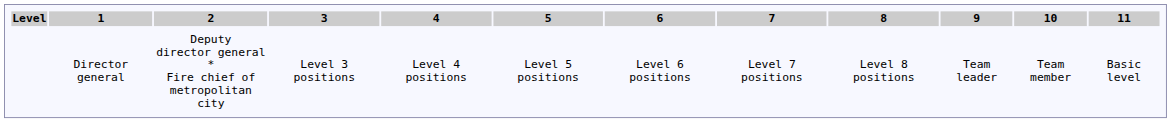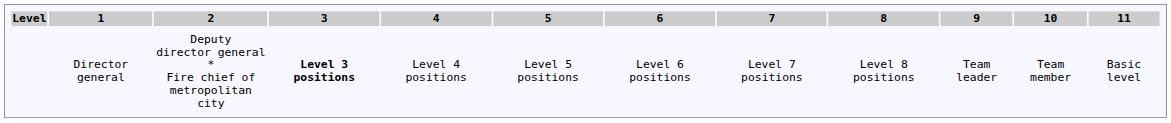(324, 71) normal -> (324, 71) bold
